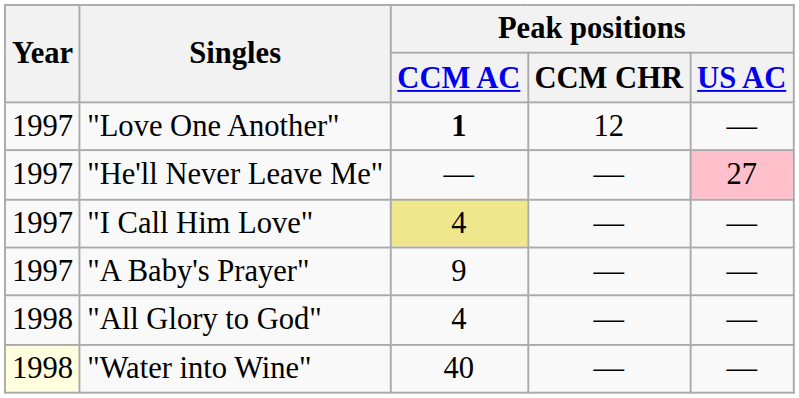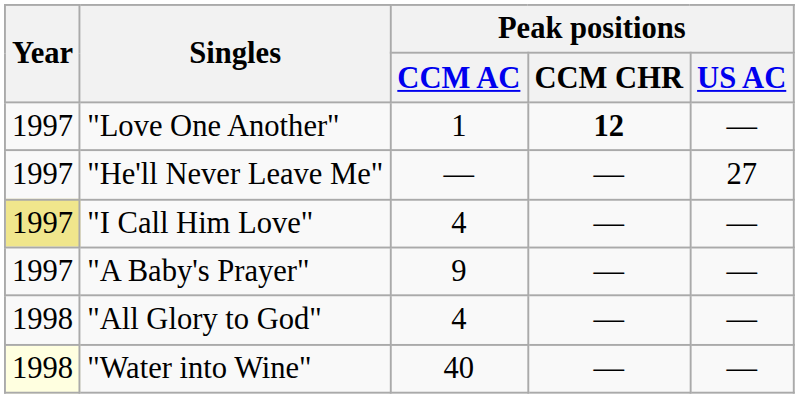(459, 125) bold -> (459, 125) normal
(609, 125) normal -> (609, 125) bold
(742, 174) pink background -> (742, 174) no background
(43, 222) no background -> (43, 222) khaki background
(459, 222) khaki background -> (459, 222) no background
